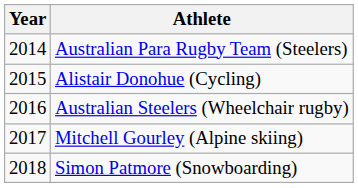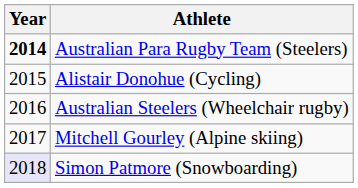(28, 49) normal -> (28, 49) bold
(28, 167) no background -> (28, 167) lavender background
